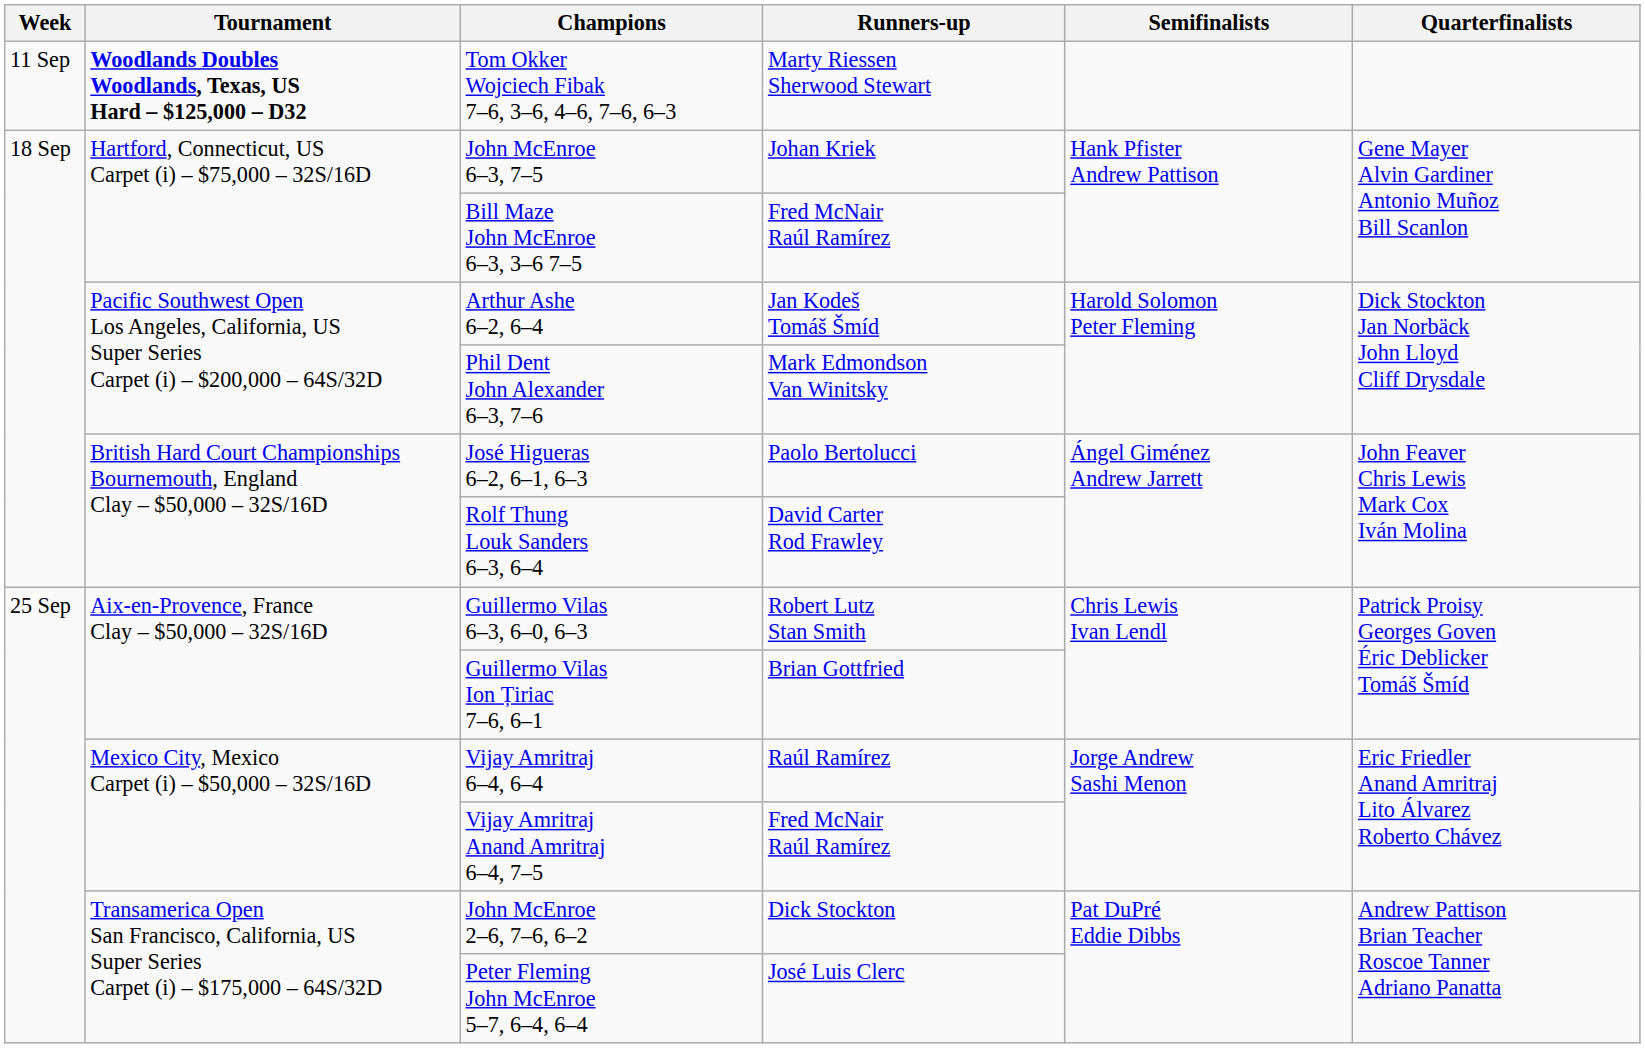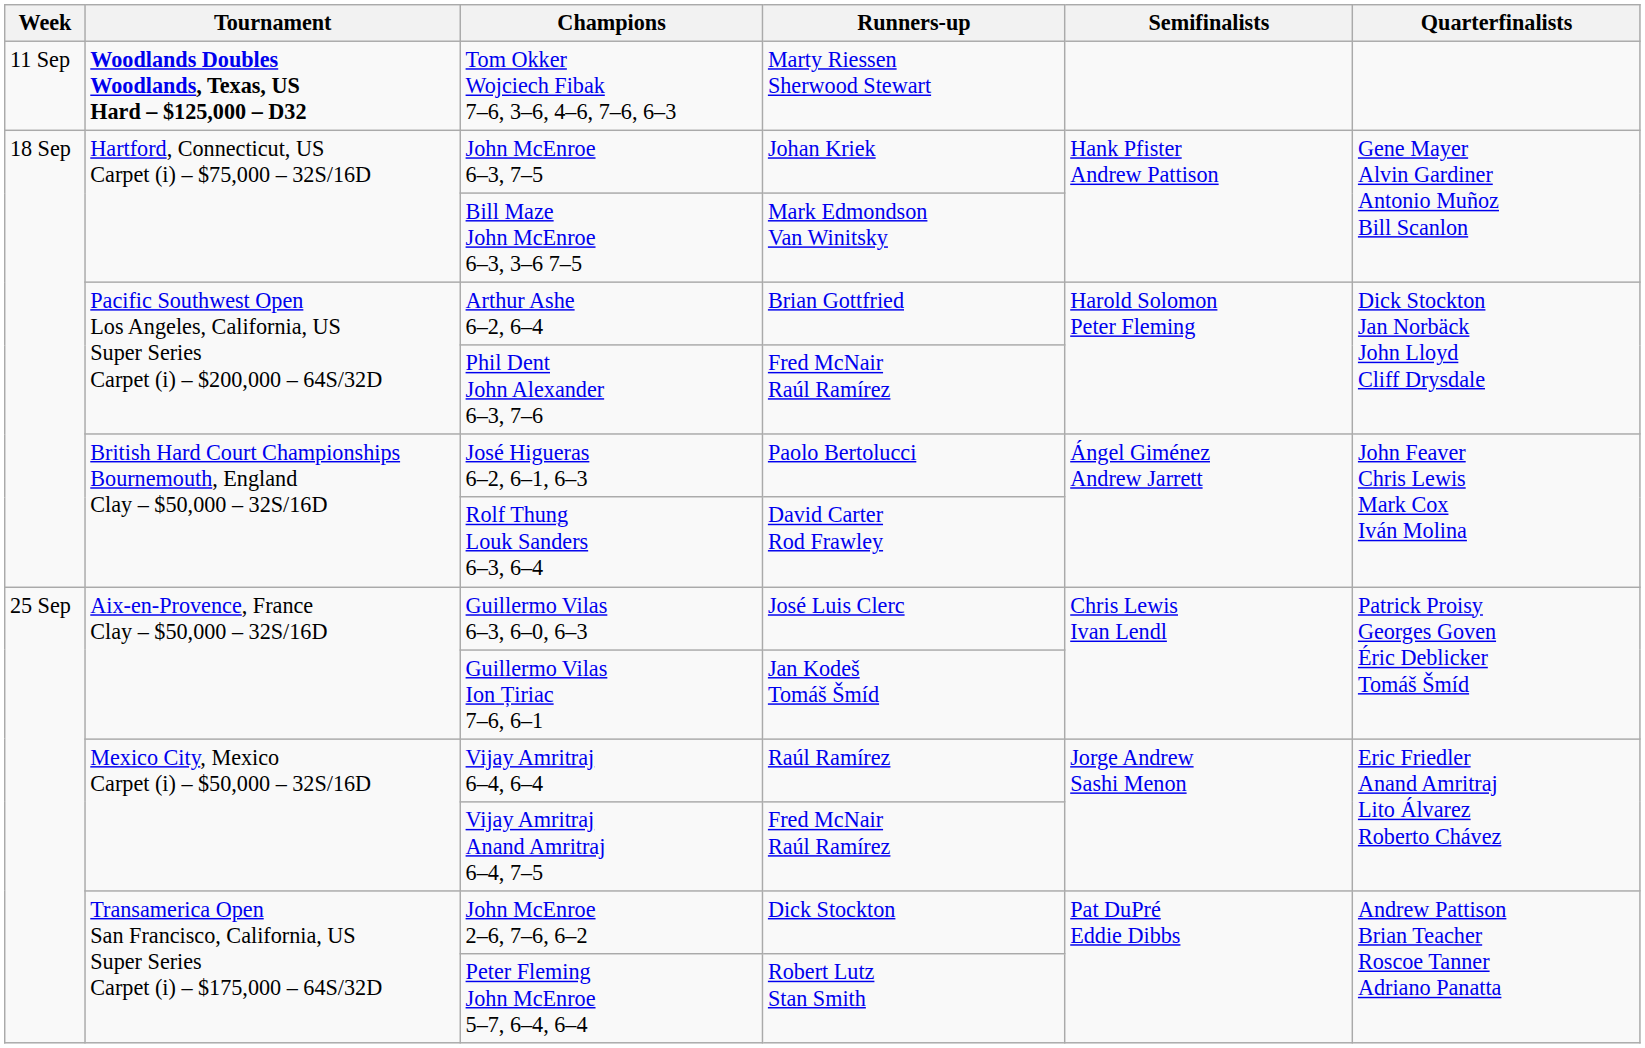(829, 224) Fred McNair Raúl Ramírez -> (848, 224) Mark Edmondson Van Winitsky
(823, 313) Jan Kodeš Tomáš Šmíd -> (836, 300) Brian Gottfried
(848, 376) Mark Edmondson Van Winitsky -> (829, 376) Fred McNair Raúl Ramírez
(821, 617) Robert Lutz Stan Smith -> (836, 604) José Luis Clerc
(836, 667) Brian Gottfried -> (823, 680) Jan Kodeš Tomáš Šmíd
(836, 971) José Luis Clerc -> (821, 984) Robert Lutz Stan Smith
